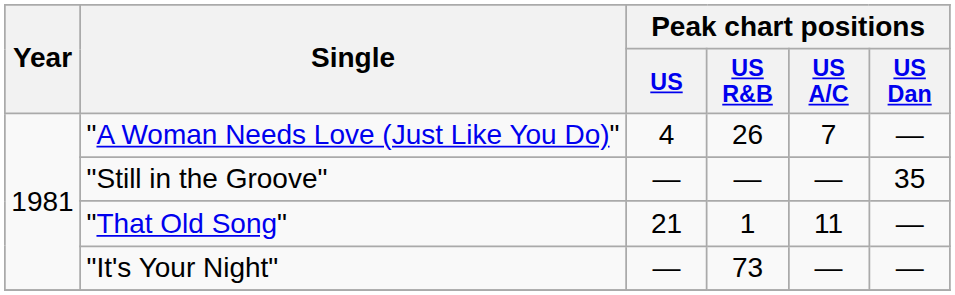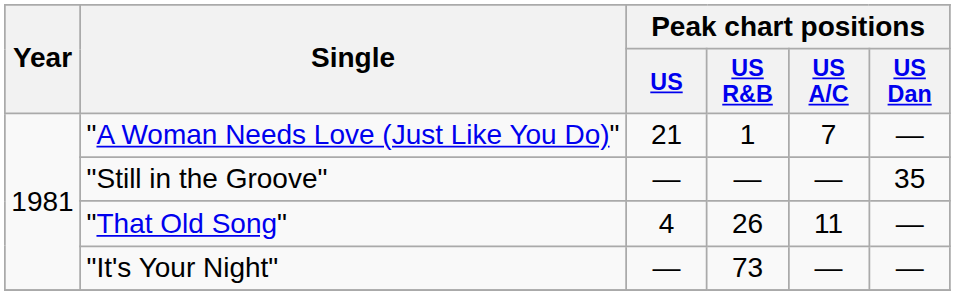(667, 134) 4 -> (666, 134) 21
(748, 134) 26 -> (748, 134) 1
(666, 223) 21 -> (667, 223) 4
(748, 223) 1 -> (748, 223) 26
